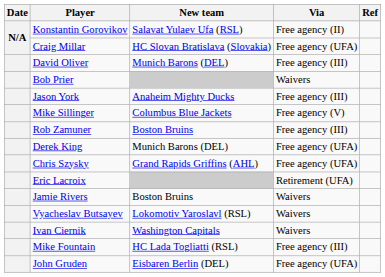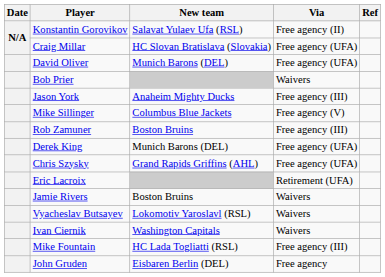(312, 63) Free agency (III) -> (317, 63) Free agency (UFA)
(317, 264) Free agency (UFA) -> (302, 264) Free agency
